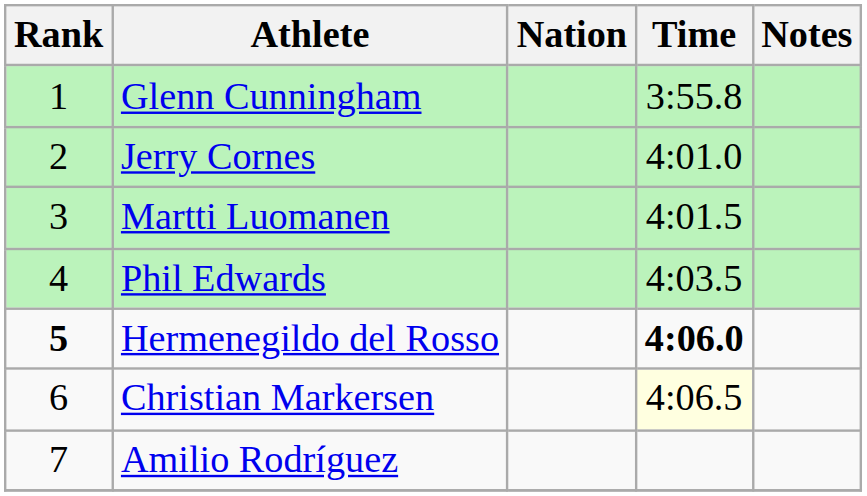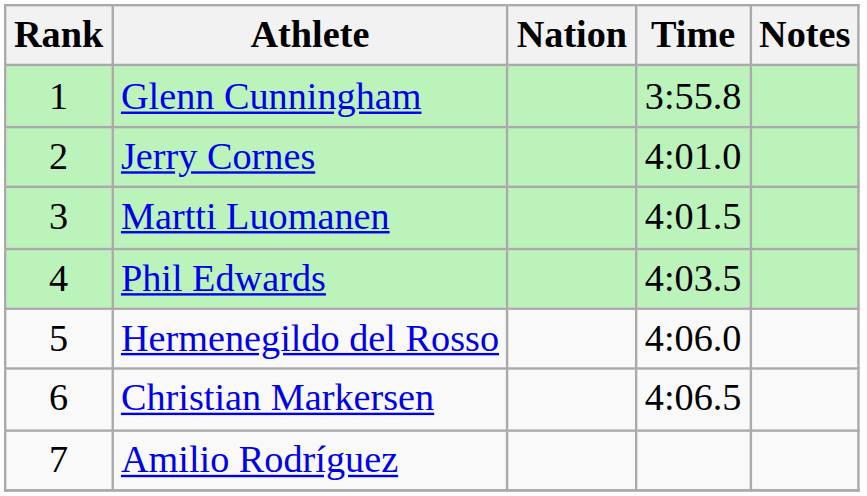(59, 338) bold -> (59, 338) normal
(694, 338) bold -> (693, 338) normal
(694, 398) lightyellow background -> (693, 398) no background
